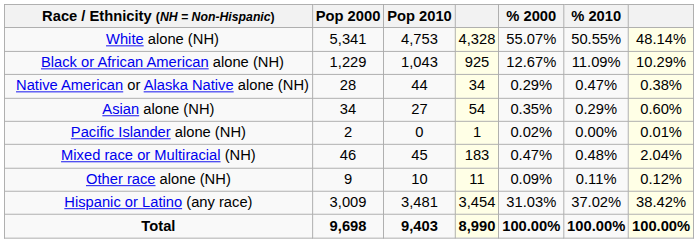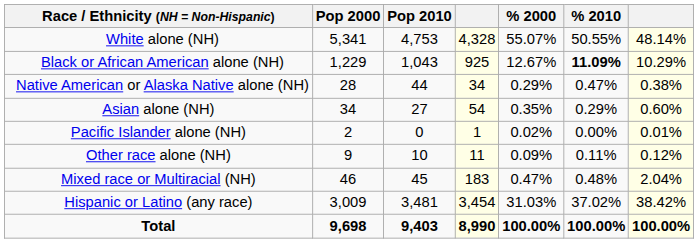(596, 62) normal -> (596, 62) bold
rows swapped: (158, 179) <-> (158, 156)
